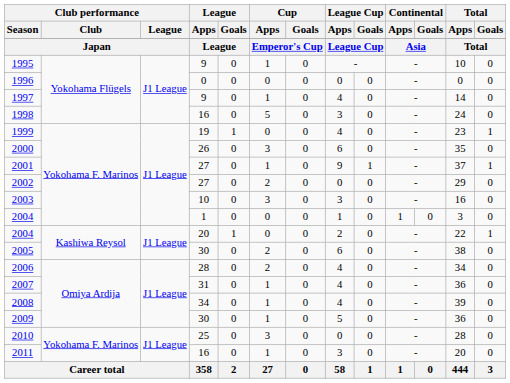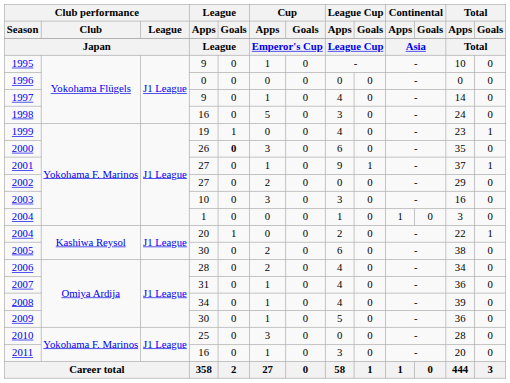(234, 149) normal -> (234, 149) bold
